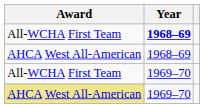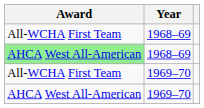(169, 34) bold -> (169, 34) normal
(74, 53) no background -> (74, 53) lightgreen background
(74, 93) khaki background -> (74, 93) no background
